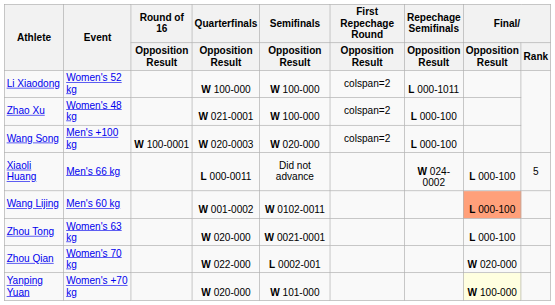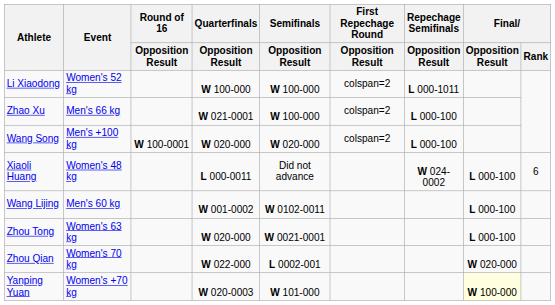(94, 111) Women's 48 kg -> (93, 111) Men's 66 kg
(226, 144) W 020-0003 -> (226, 144) W 020-000
(93, 171) Men's 66 kg -> (94, 171) Women's 48 kg
(536, 171) 5 -> (536, 171) 6
(492, 210) lightsalmon background -> (492, 210) no background
(226, 292) W 020-000 -> (226, 292) W 020-0003
